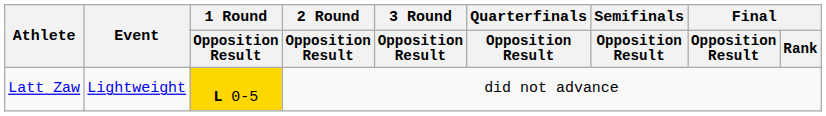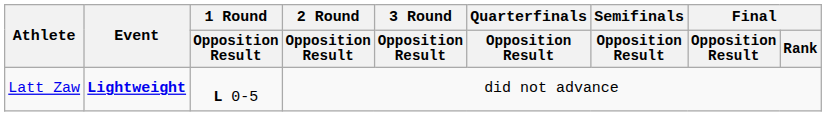(137, 89) normal -> (137, 89) bold
(236, 98) gold background -> (236, 98) no background
